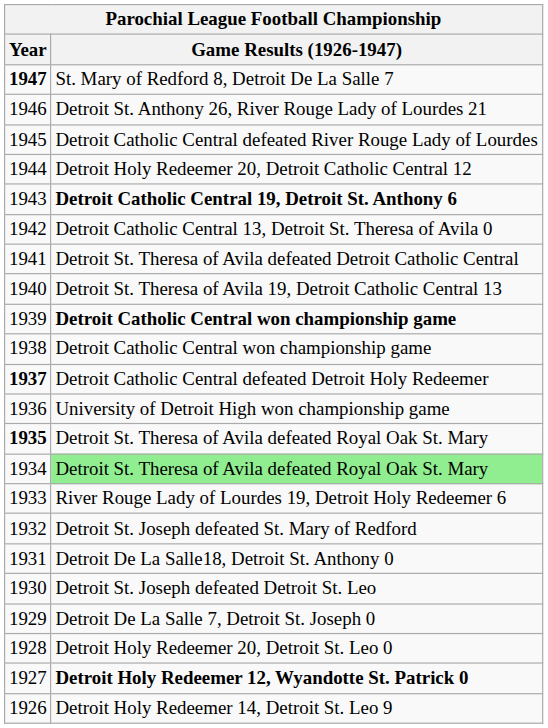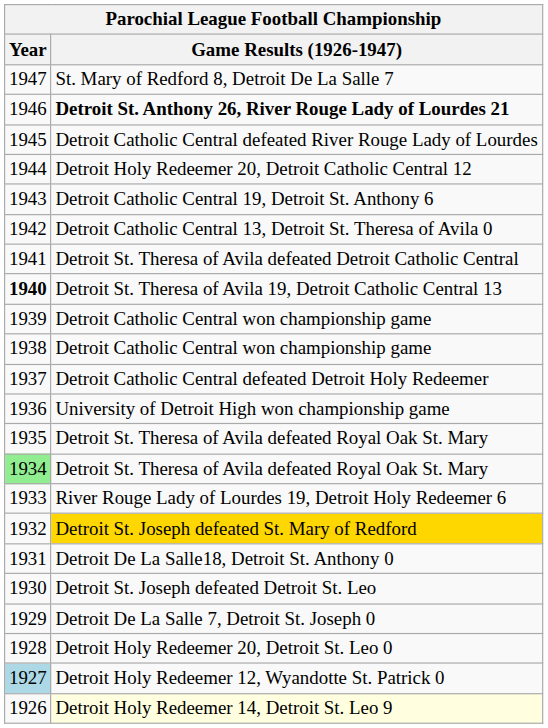(28, 79) bold -> (28, 79) normal
(271, 109) normal -> (282, 109) bold
(256, 199) bold -> (244, 199) normal
(28, 288) normal -> (28, 288) bold
(256, 318) bold -> (243, 318) normal
(28, 378) bold -> (28, 378) normal
(28, 438) bold -> (28, 438) normal
(28, 468) no background -> (28, 468) lightgreen background
(272, 468) lightgreen background -> (272, 468) no background
(236, 528) no background -> (236, 528) gold background
(28, 678) no background -> (28, 678) lightblue background
(262, 678) bold -> (250, 678) normal
(224, 708) no background -> (224, 708) lightyellow background
